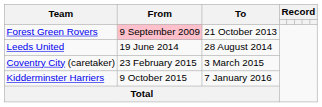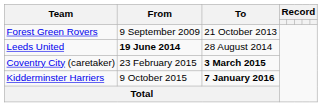(160, 32) pink background -> (160, 32) no background
(149, 47) normal -> (150, 47) bold
(234, 63) normal -> (235, 63) bold
(238, 78) normal -> (239, 78) bold
